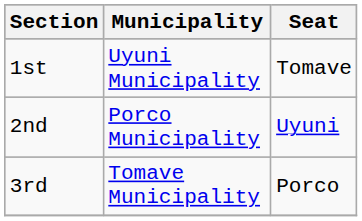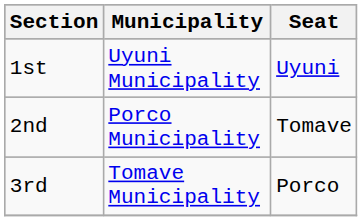(314, 68) Tomave -> (308, 68) Uyuni
(308, 127) Uyuni -> (314, 127) Tomave
